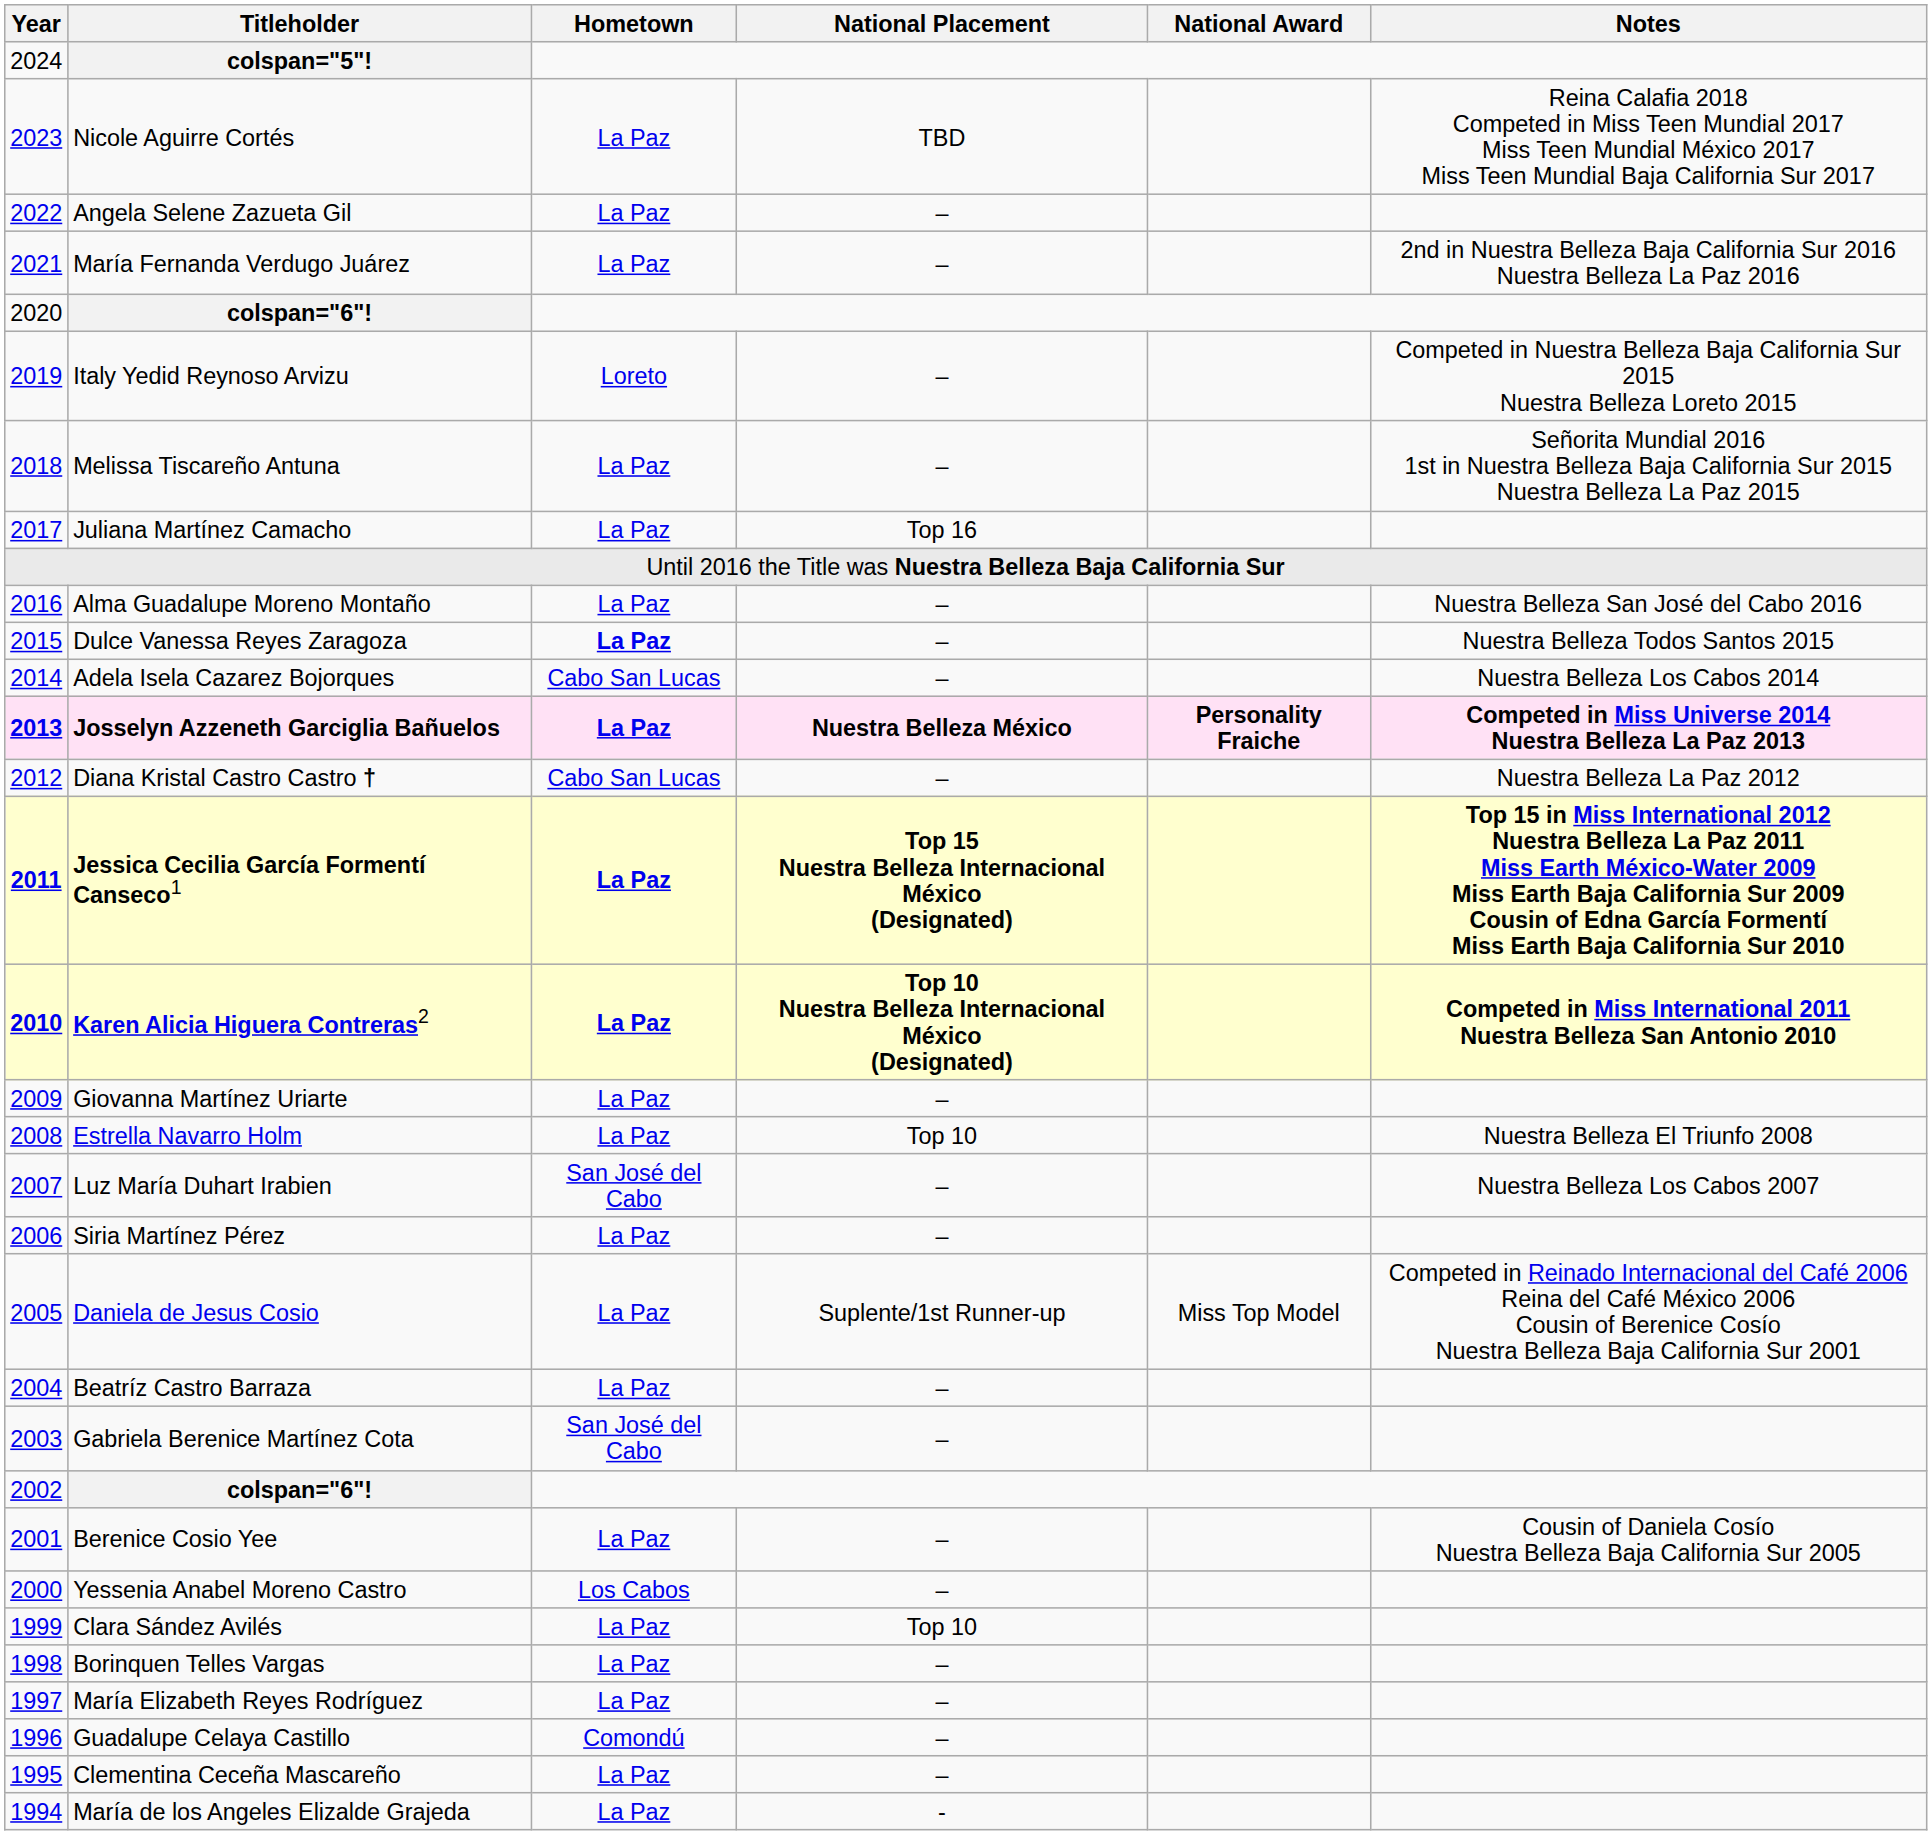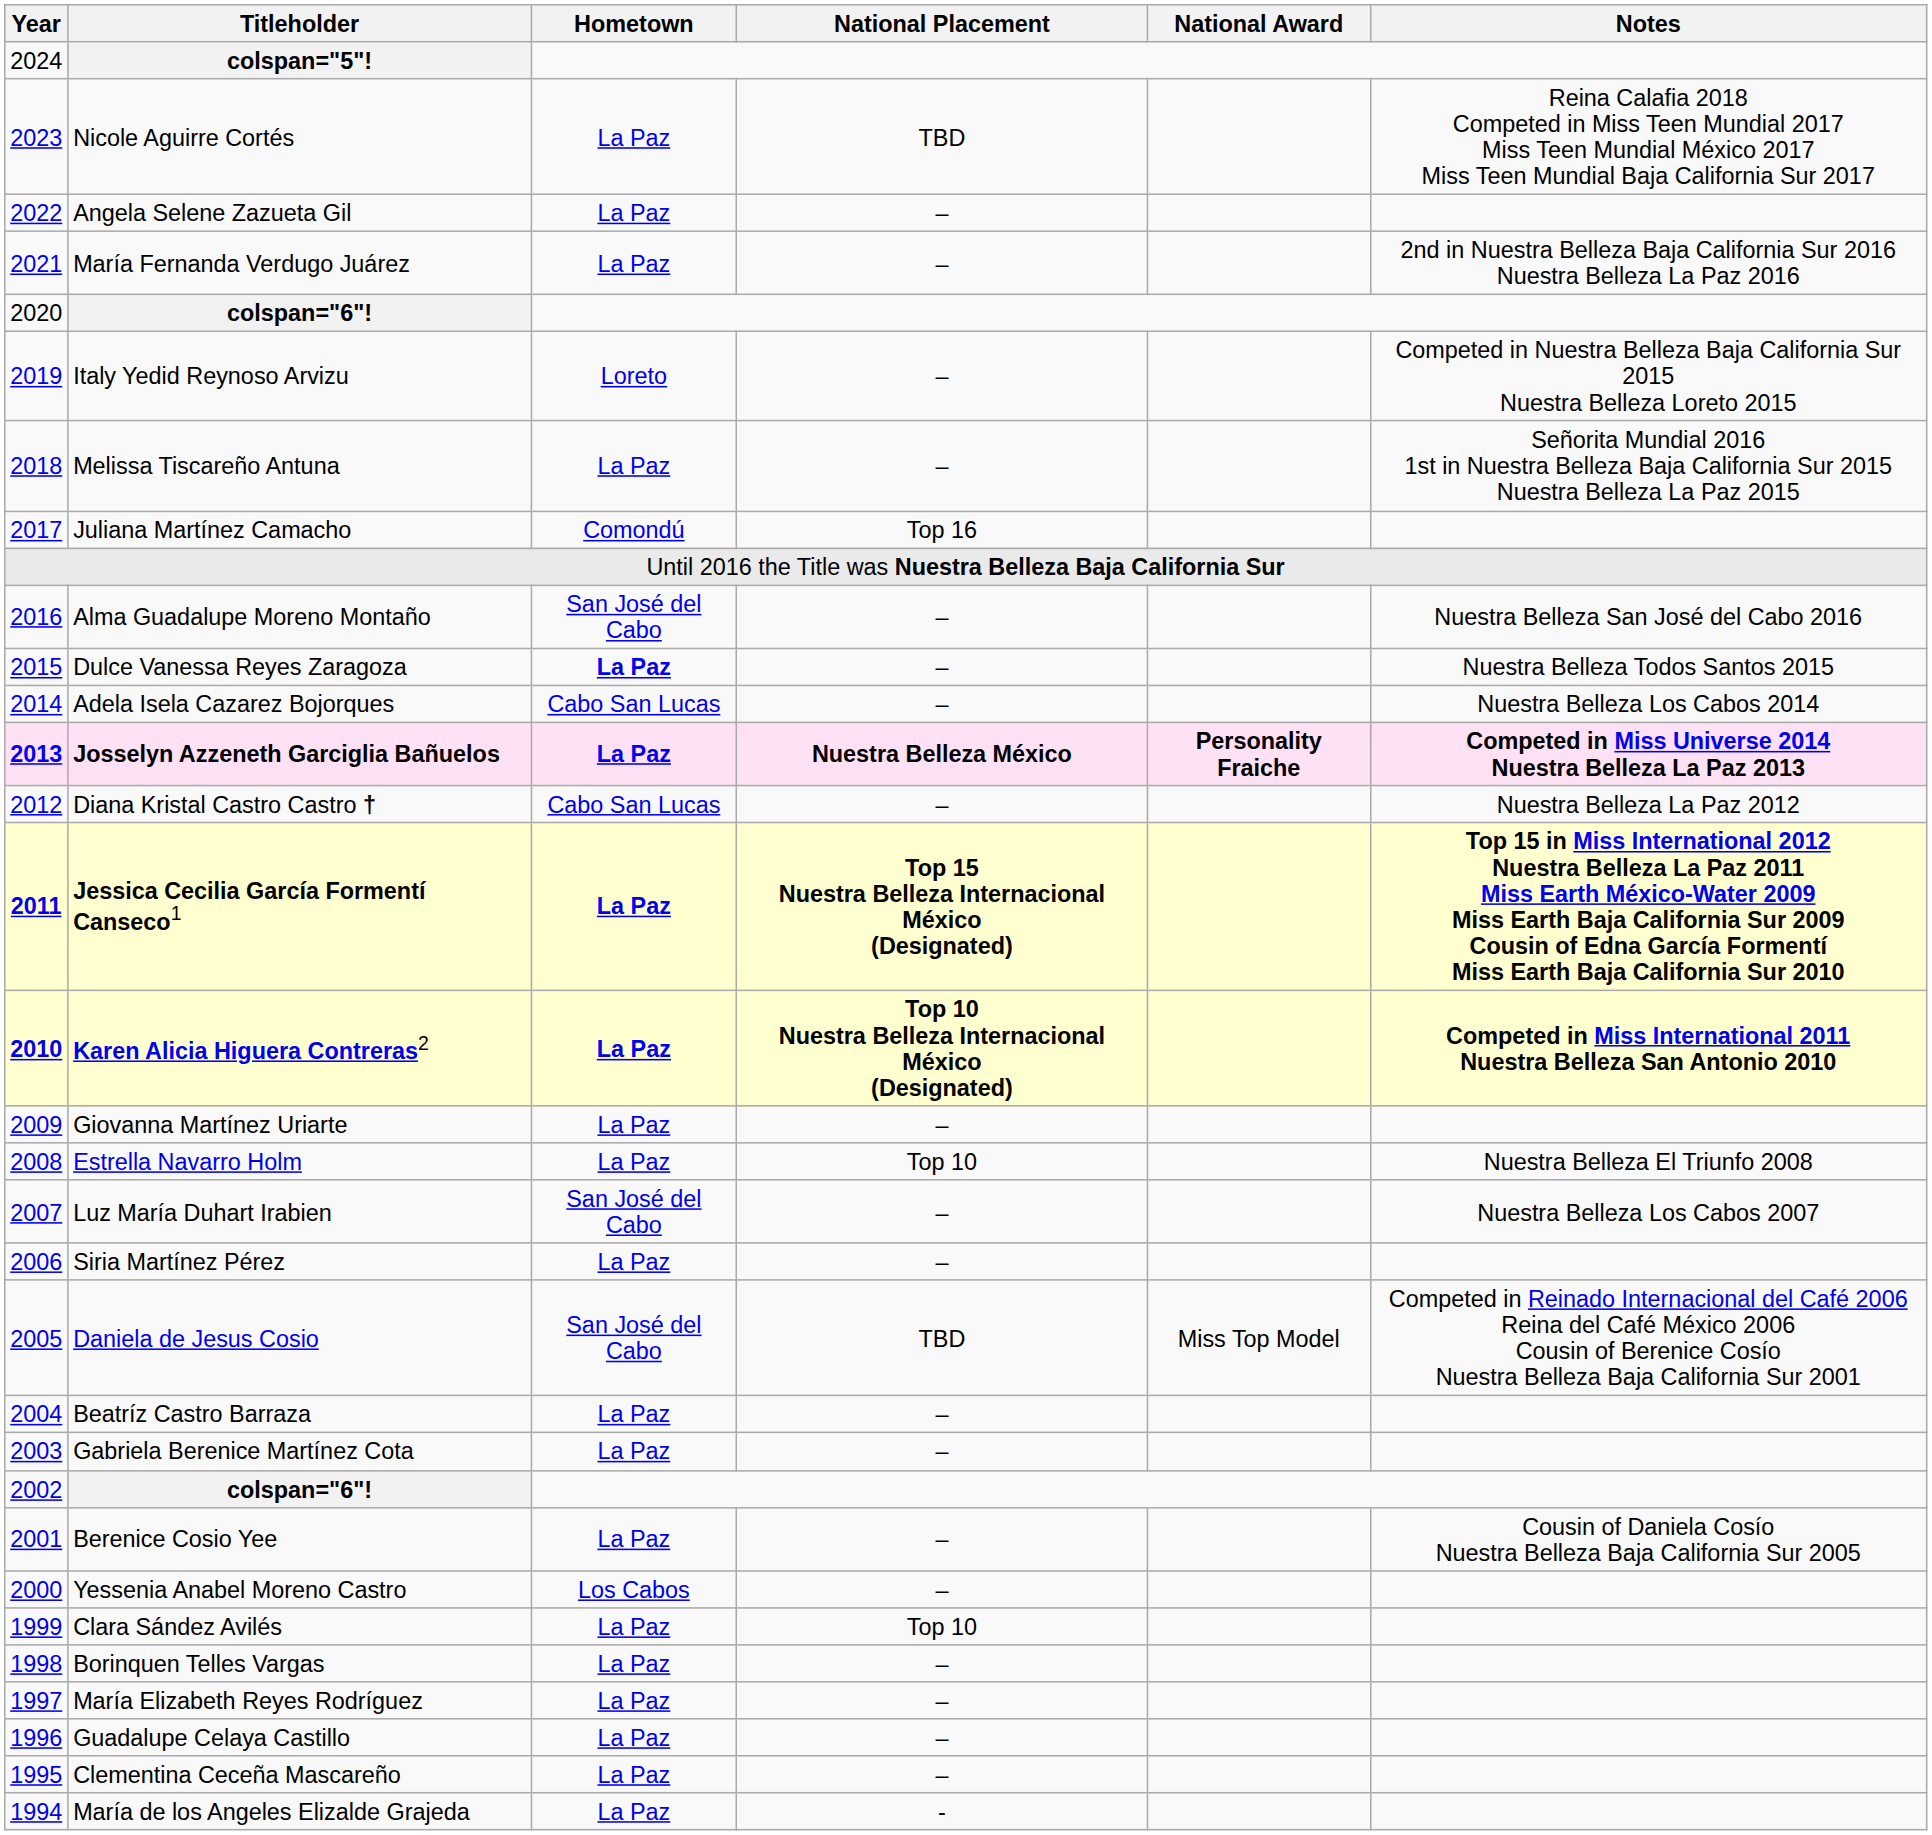(634, 529) La Paz -> (634, 529) Comondú
(634, 603) La Paz -> (634, 617) San José del Cabo
(634, 1312) La Paz -> (634, 1338) San José del Cabo
(942, 1312) Suplente/1st Runner-up -> (942, 1338) TBD
(634, 1439) San José del Cabo -> (634, 1452) La Paz
(634, 1737) Comondú -> (634, 1737) La Paz
